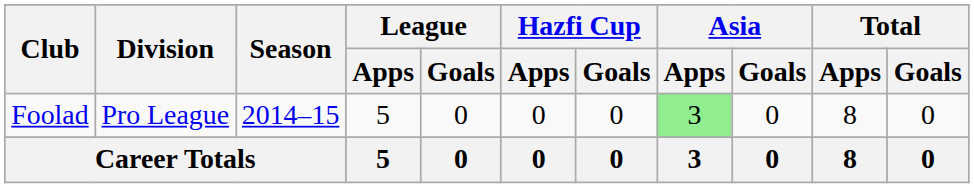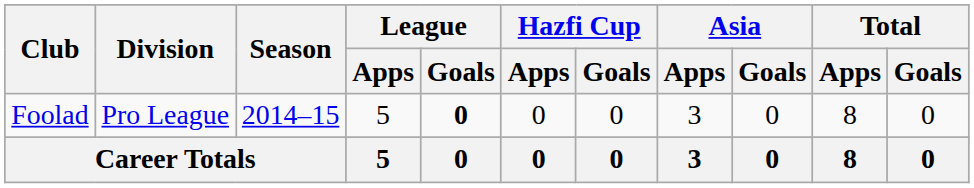(461, 114) normal -> (461, 114) bold
(694, 114) lightgreen background -> (694, 114) no background
